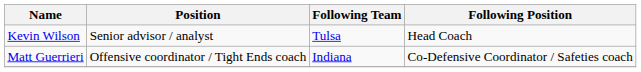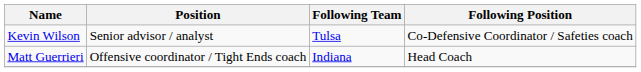(440, 35) Head Coach -> (520, 35) Co-Defensive Coordinator / Safeties coach
(520, 56) Co-Defensive Coordinator / Safeties coach -> (440, 56) Head Coach
